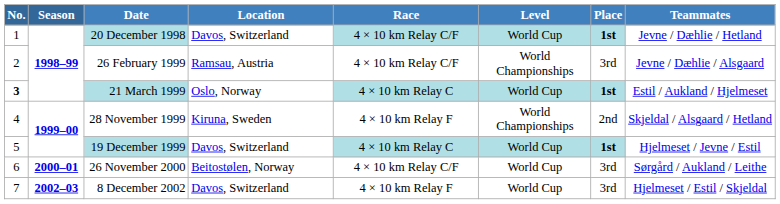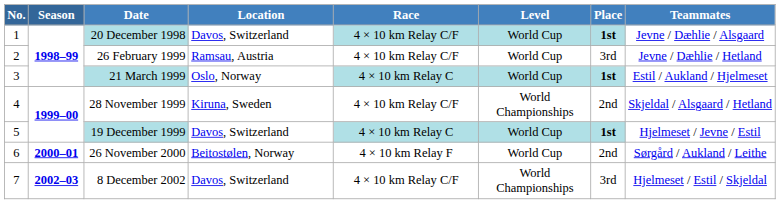(700, 35) Jevne / Dæhlie / Hetland -> (700, 35) Jevne / Dæhlie / Alsgaard
(535, 63) World Championships -> (535, 56) World Cup
(700, 63) Jevne / Dæhlie / Alsgaard -> (700, 56) Jevne / Dæhlie / Hetland
(16, 91) bold -> (16, 76) normal
(406, 119) 4 × 10 km Relay F -> (406, 104) 4 × 10 km Relay C/F
(406, 167) 4 × 10 km Relay C/F -> (406, 153) 4 × 10 km Relay F
(608, 167) 3rd -> (608, 153) 2nd
(406, 188) 4 × 10 km Relay F -> (406, 180) 4 × 10 km Relay C/F
(535, 188) World Cup -> (535, 180) World Championships
